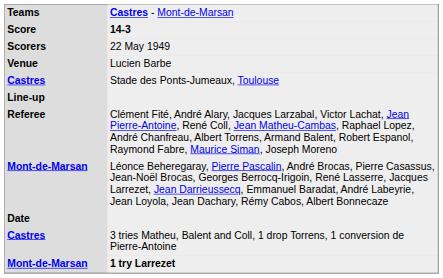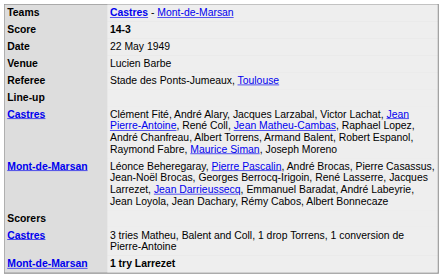(27, 47) Scorers -> (19, 47) Date
(26, 80) Castres -> (26, 80) Referee
(26, 114) Referee -> (26, 114) Castres
(19, 218) Date -> (27, 218) Scorers
